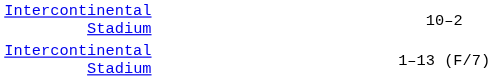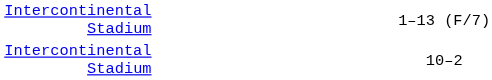rows swapped: (444, 60) <-> (444, 20)
